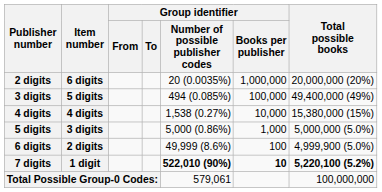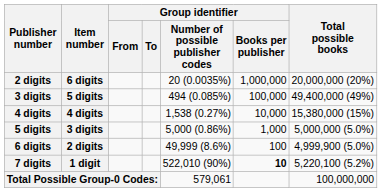(197, 163) bold -> (197, 163) normal
(334, 163) bold -> (334, 163) normal
